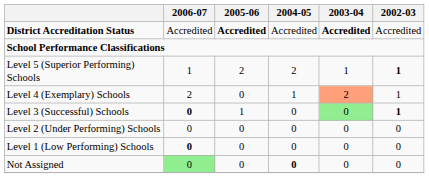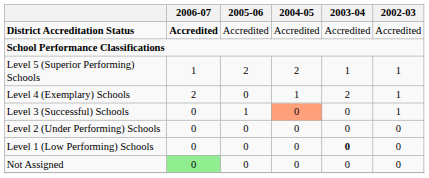(189, 30) normal -> (194, 30) bold
(242, 30) bold -> (246, 30) normal
(346, 30) bold -> (347, 30) normal
(398, 71) bold -> (398, 71) normal
(346, 94) lightsalmon background -> (347, 94) no background
(189, 112) bold -> (194, 112) normal
(294, 112) no background -> (297, 112) lightsalmon background
(346, 112) lightgreen background -> (347, 112) no background
(398, 112) bold -> (398, 112) normal
(189, 146) bold -> (194, 146) normal
(346, 146) normal -> (347, 146) bold
(294, 164) bold -> (297, 164) normal
